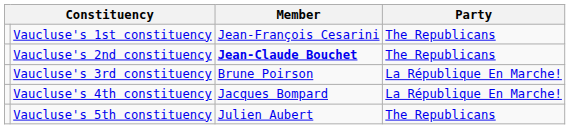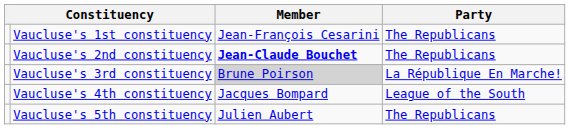(265, 74) no background -> (265, 74) lightgrey background
(474, 94) La République En Marche! -> (455, 94) League of the South
